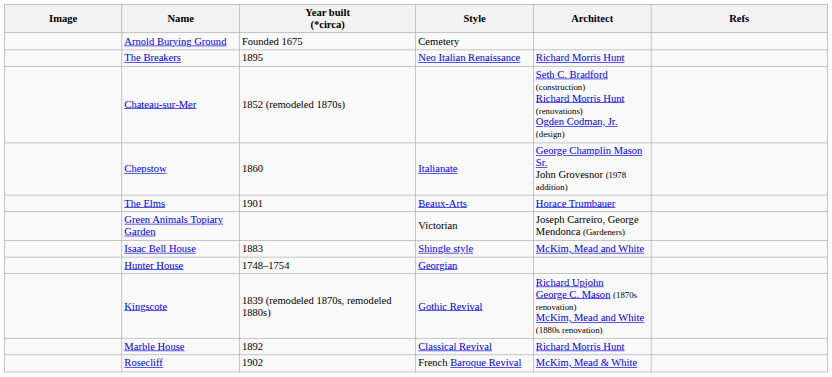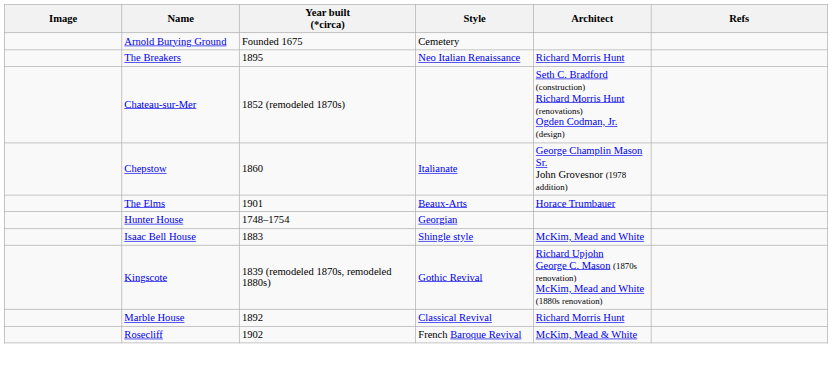- row: (174, 226)
rows swapped: (154, 265) <-> (160, 248)
